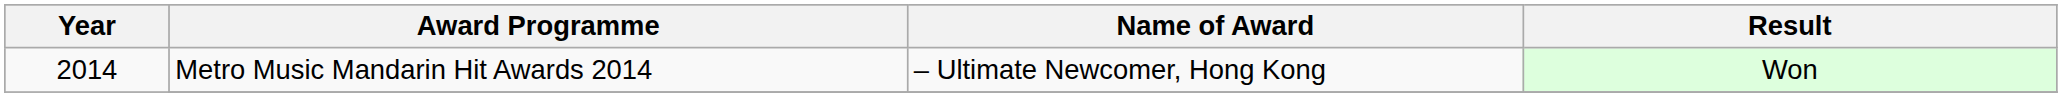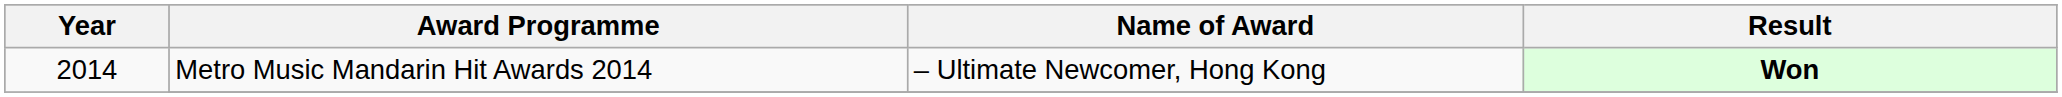(1790, 69) normal -> (1790, 69) bold
